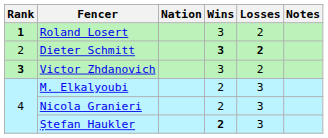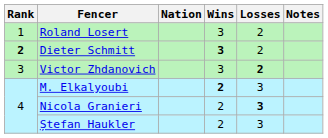(21, 32) bold -> (21, 32) normal
(21, 51) normal -> (21, 51) bold
(260, 51) bold -> (260, 51) normal
(21, 69) bold -> (21, 69) normal
(260, 69) normal -> (260, 69) bold
(221, 87) normal -> (221, 87) bold
(260, 106) normal -> (260, 106) bold
(221, 124) bold -> (221, 124) normal
